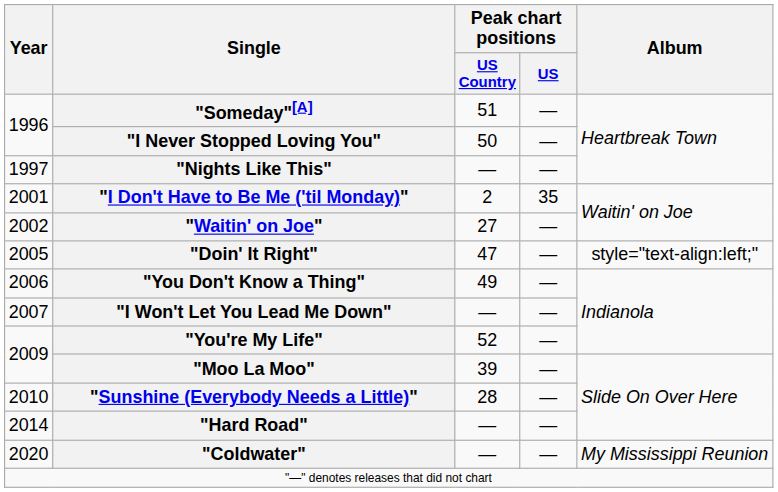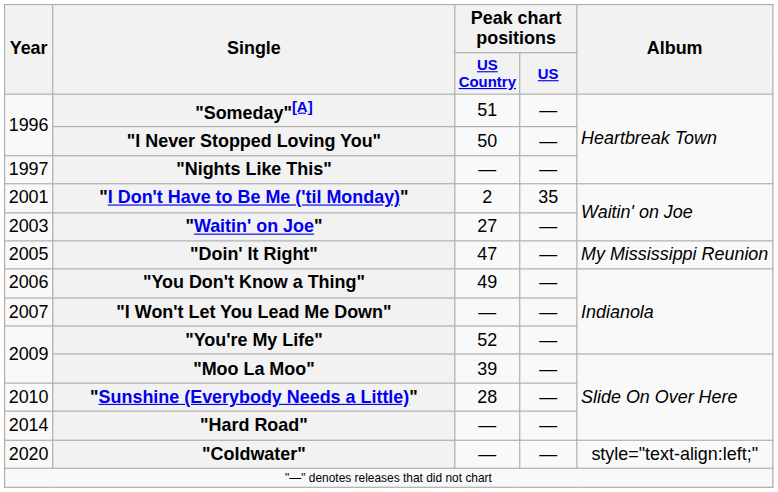(29, 226) 2002 -> (29, 226) 2003
(675, 254) style="text-align:left;" -> (675, 254) My Mississippi Reunion
(675, 453) My Mississippi Reunion -> (675, 453) style="text-align:left;"
